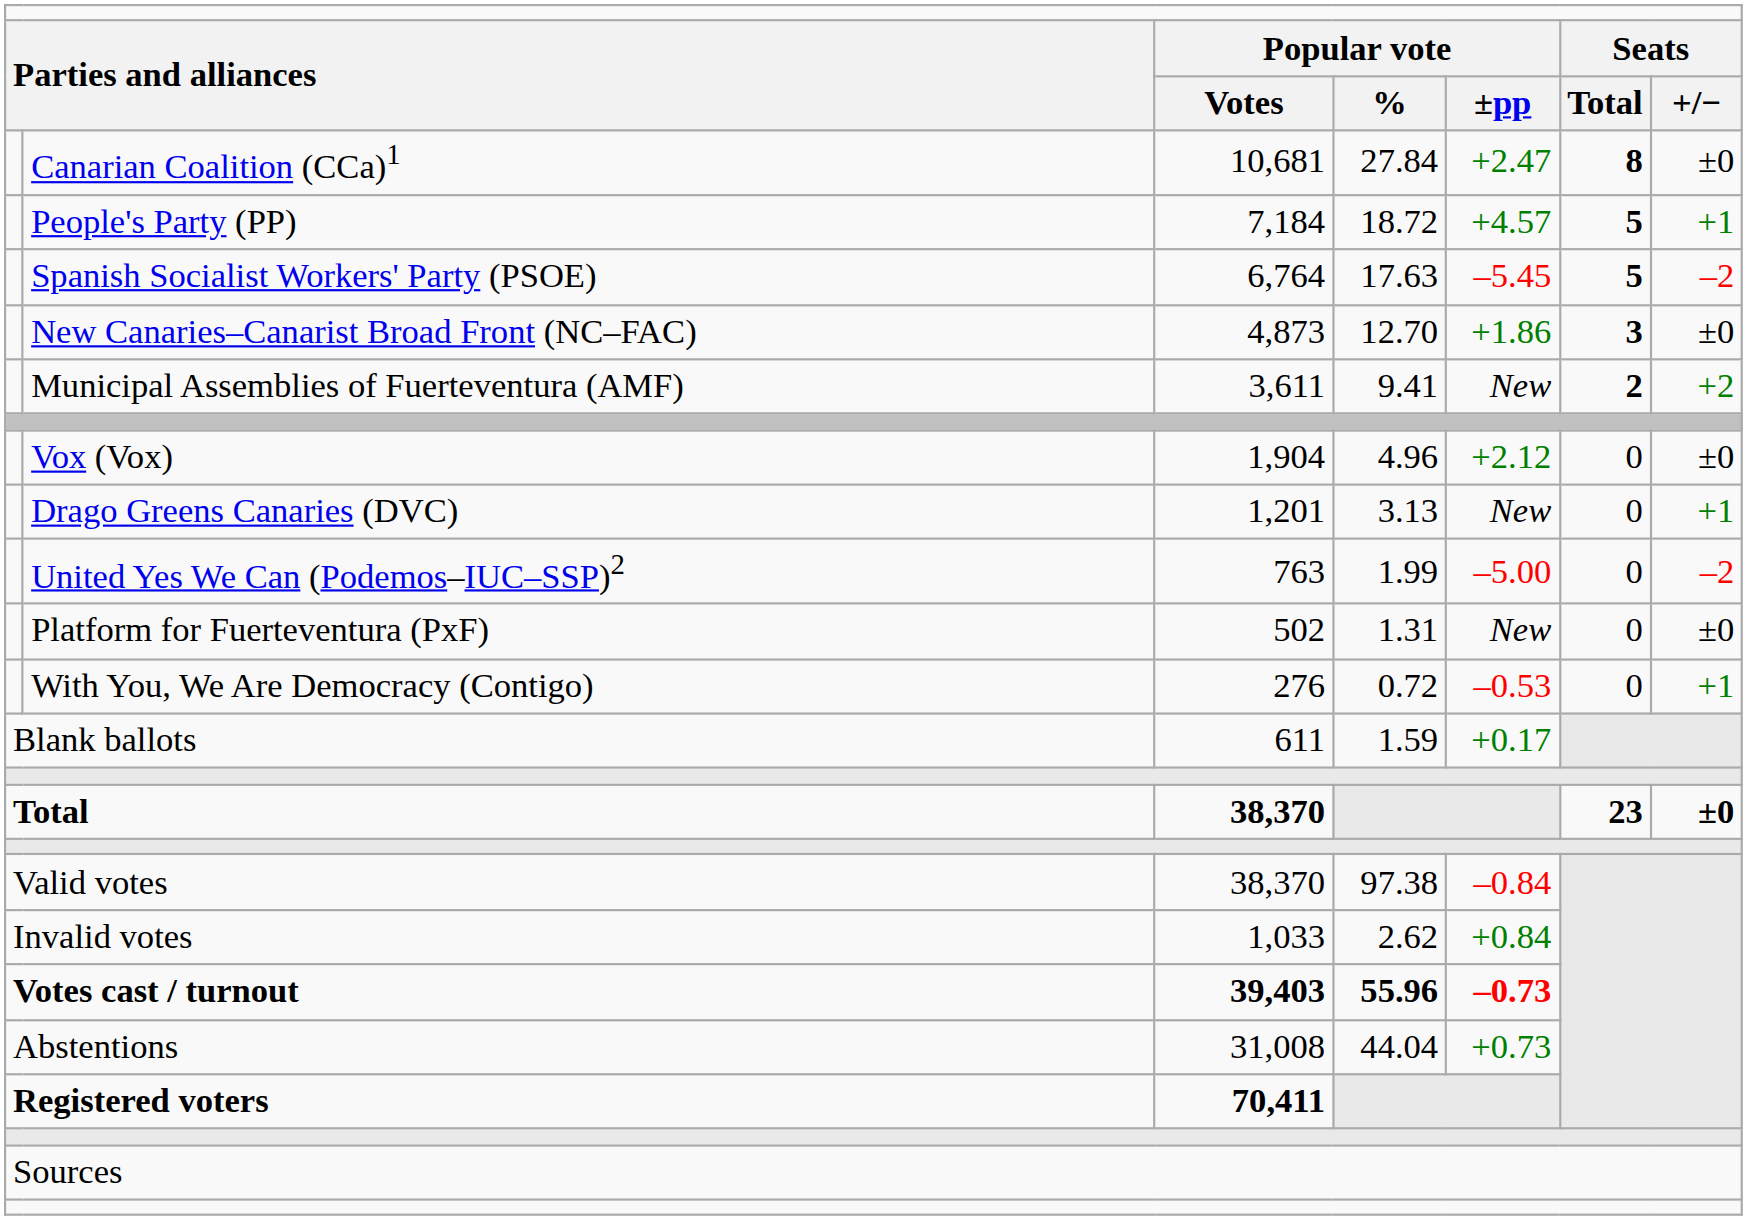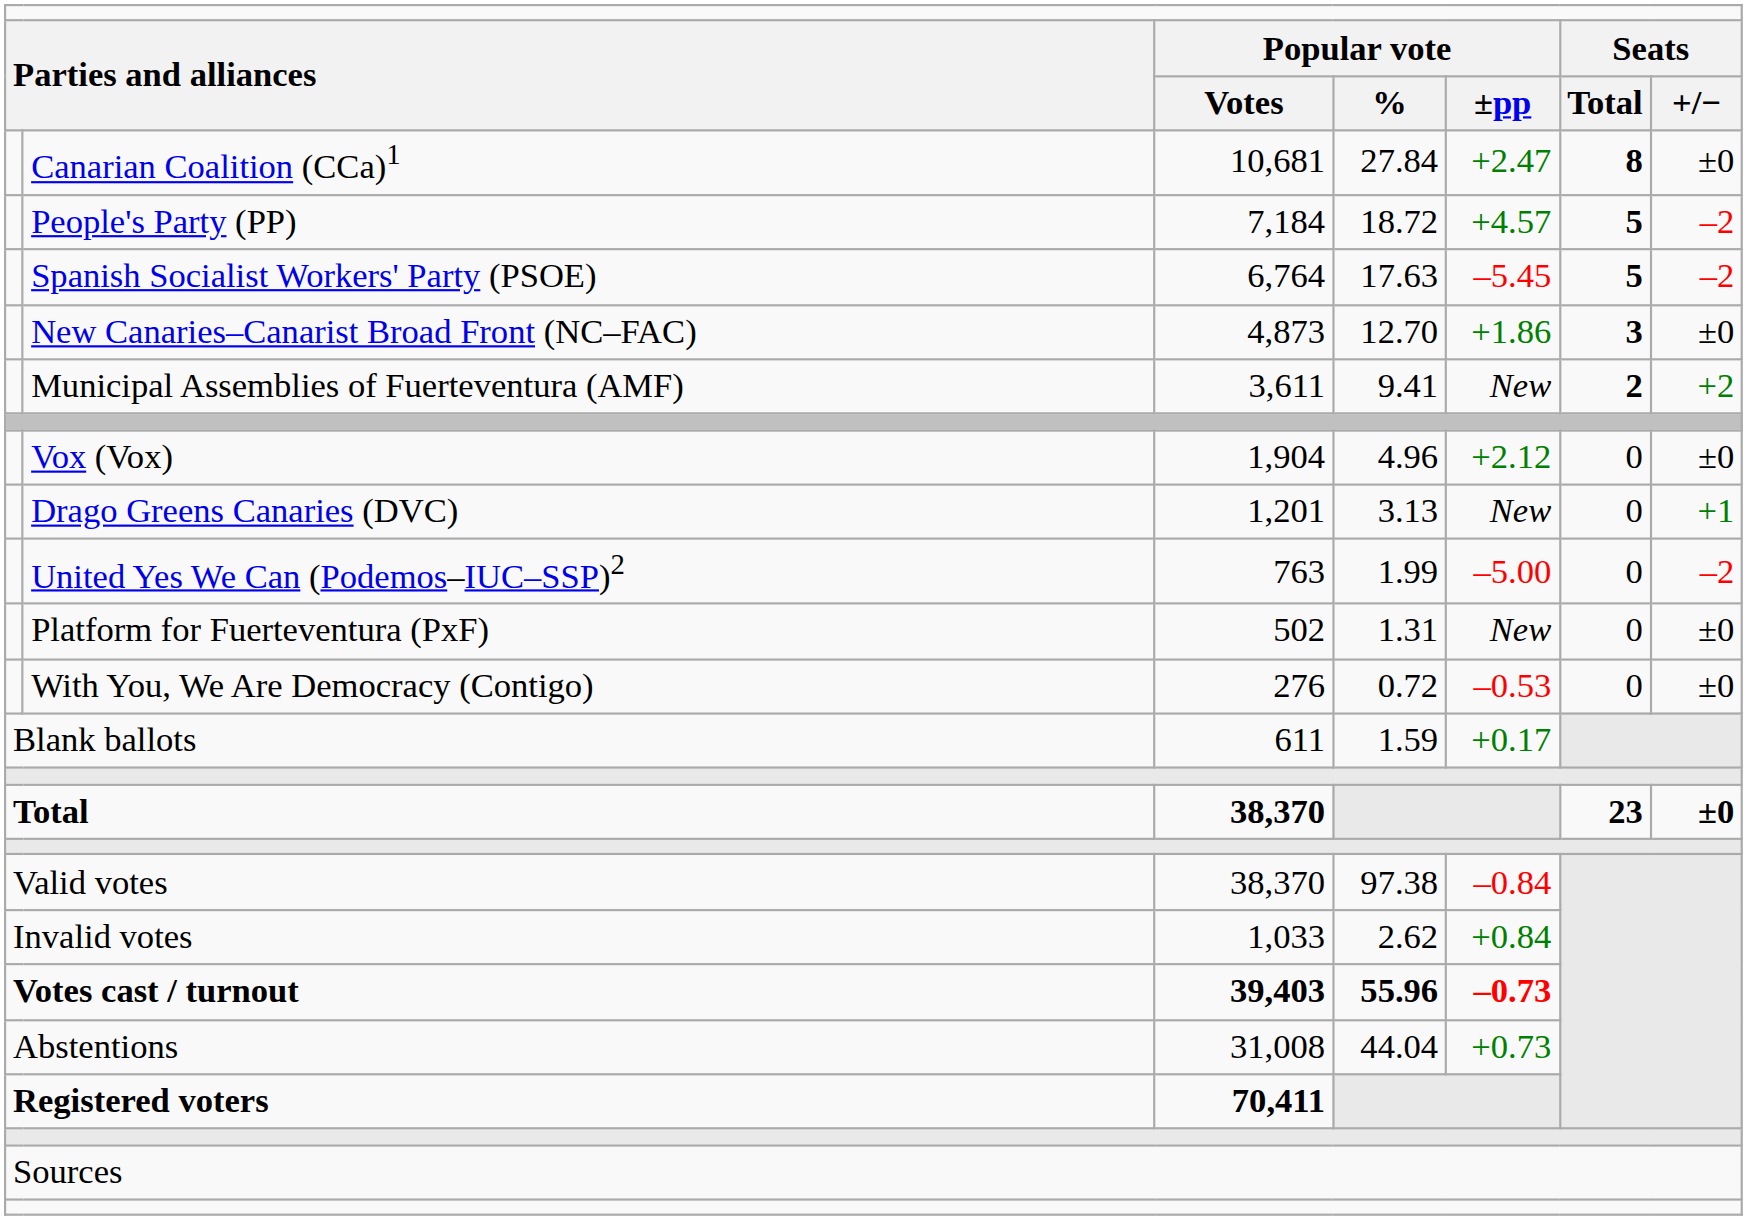(1716, 221) +1 -> (1717, 221) –2
(1716, 685) +1 -> (1716, 685) ±0
